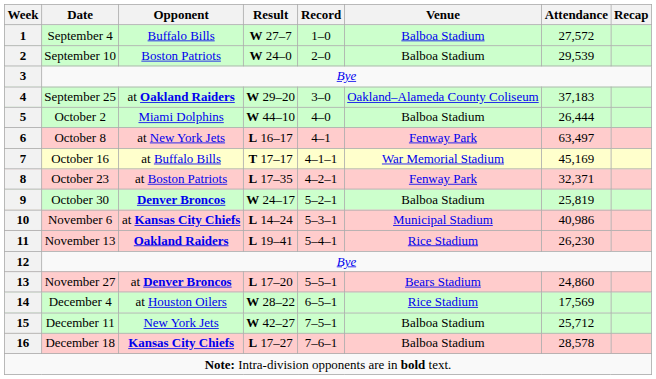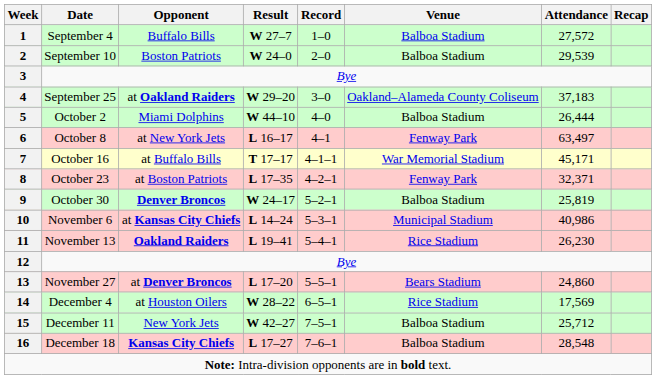(576, 158) 45,169 -> (576, 158) 45,171
(576, 343) 28,578 -> (576, 343) 28,548
